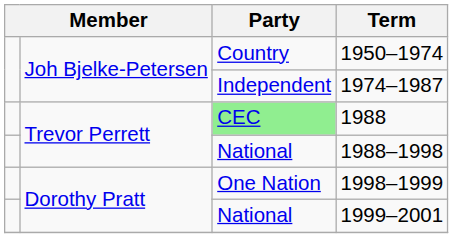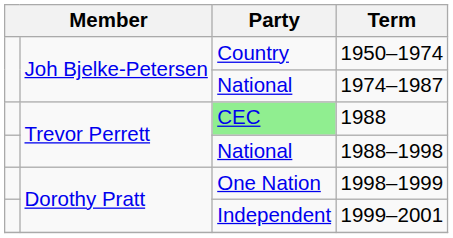(274, 85) Independent -> (255, 85) National
(255, 215) National -> (274, 215) Independent
